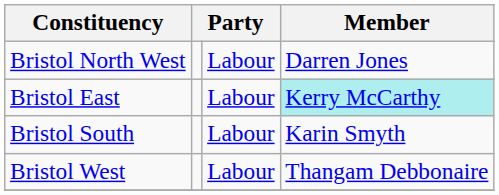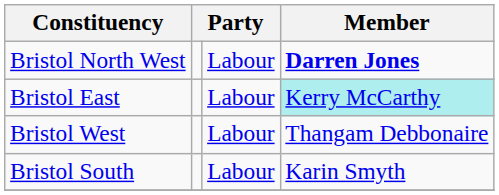(347, 60) normal -> (352, 60) bold
rows swapped: (72, 134) <-> (68, 171)
